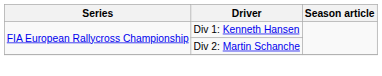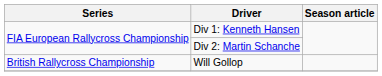+ row: (218, 63)
